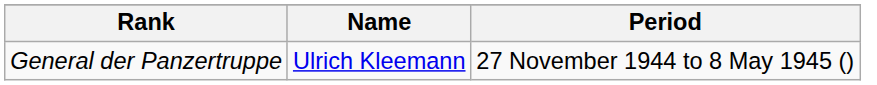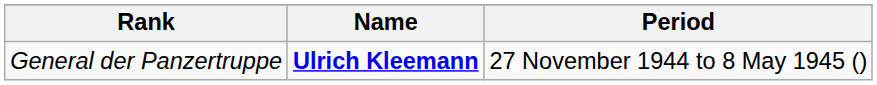(379, 60) normal -> (386, 60) bold
